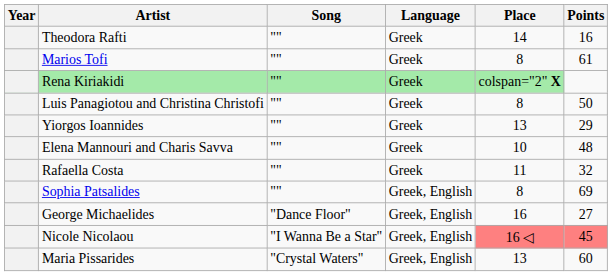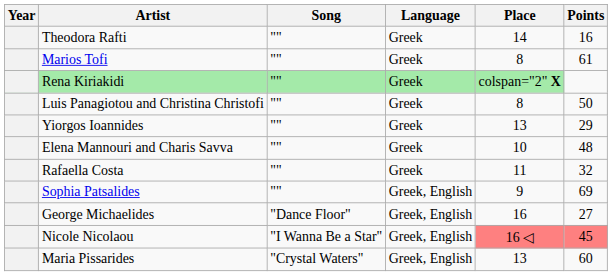(520, 192) 8 -> (520, 192) 9
